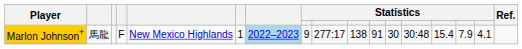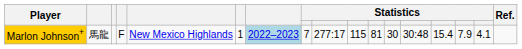(306, 35) 9 -> (306, 35) 7
(358, 35) 138 -> (358, 35) 115
(377, 35) 91 -> (376, 35) 81
